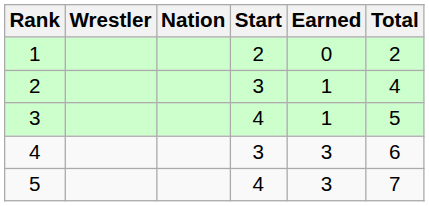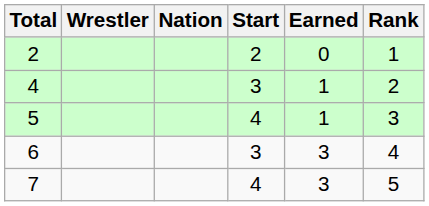columns swapped: (35, 20) <-> (395, 20)
